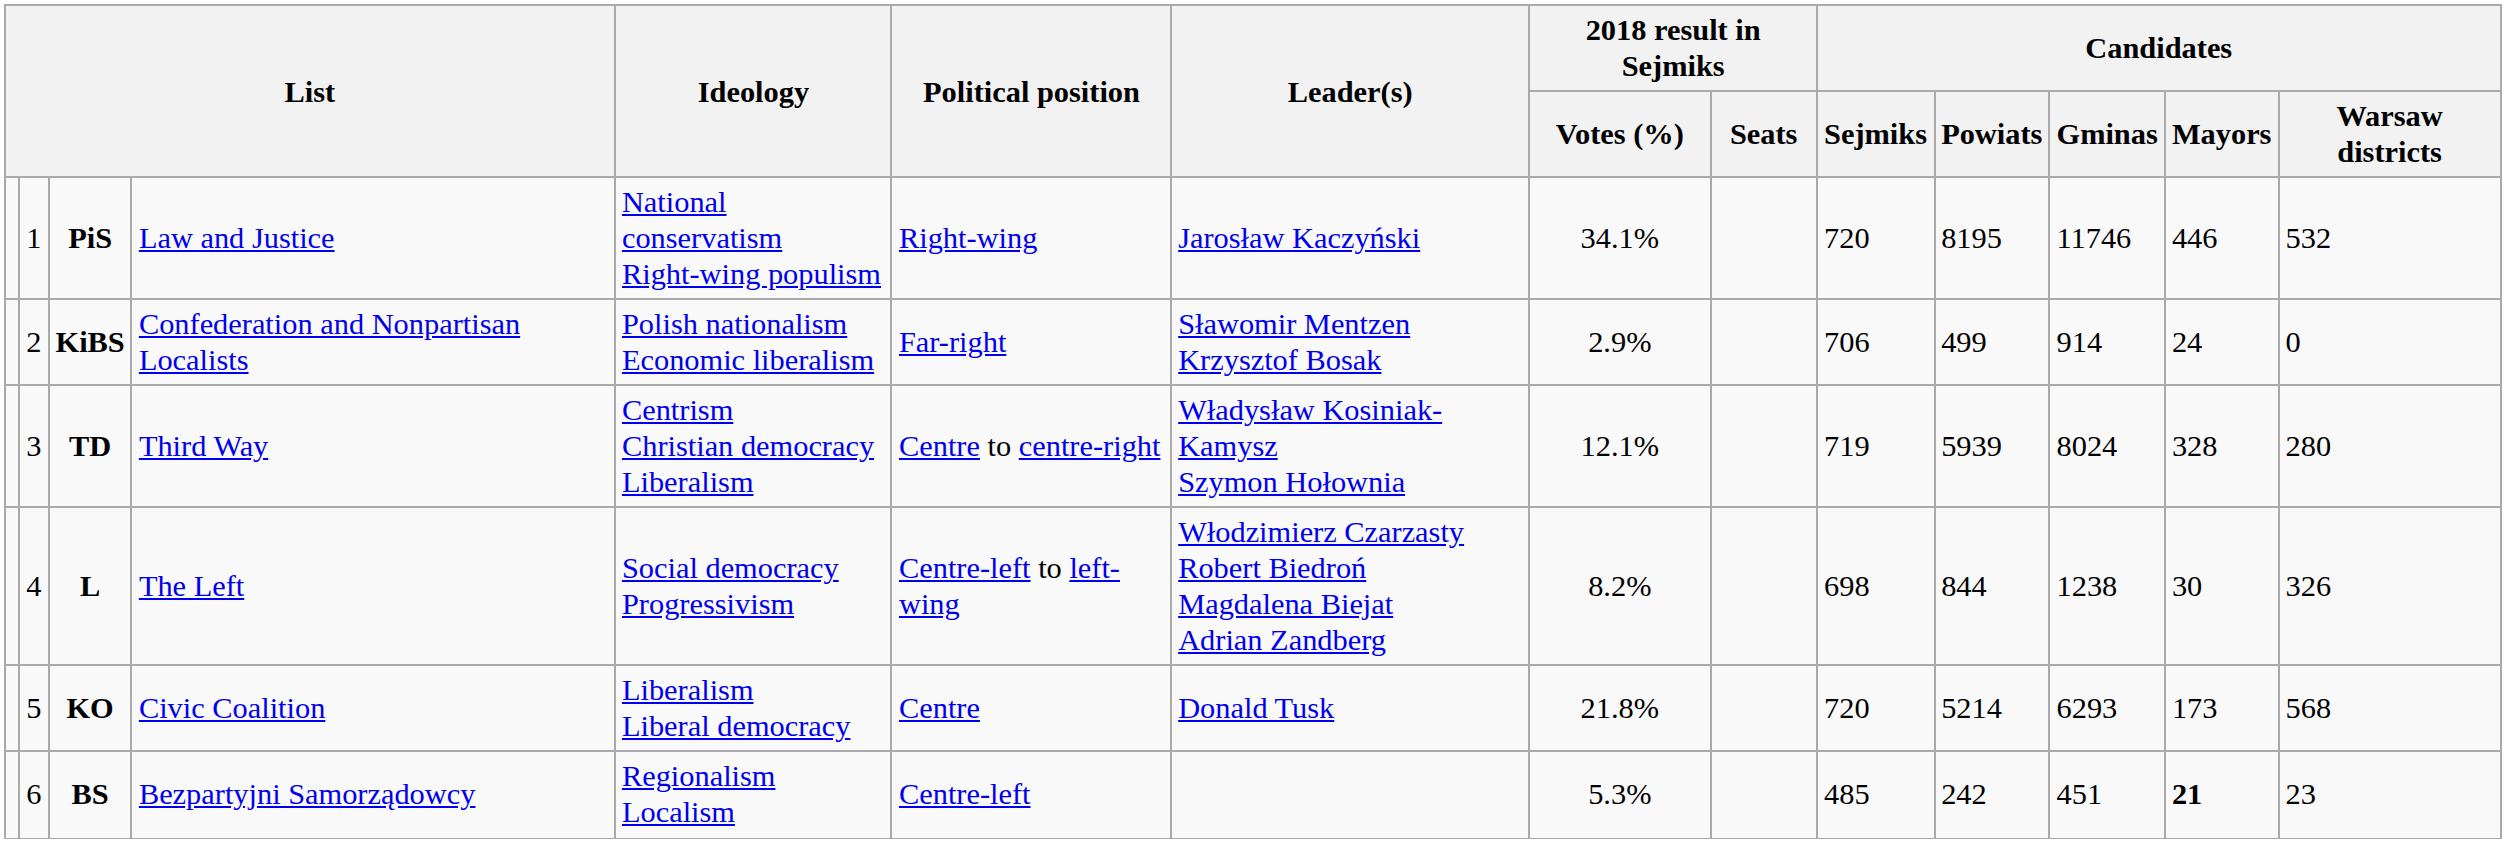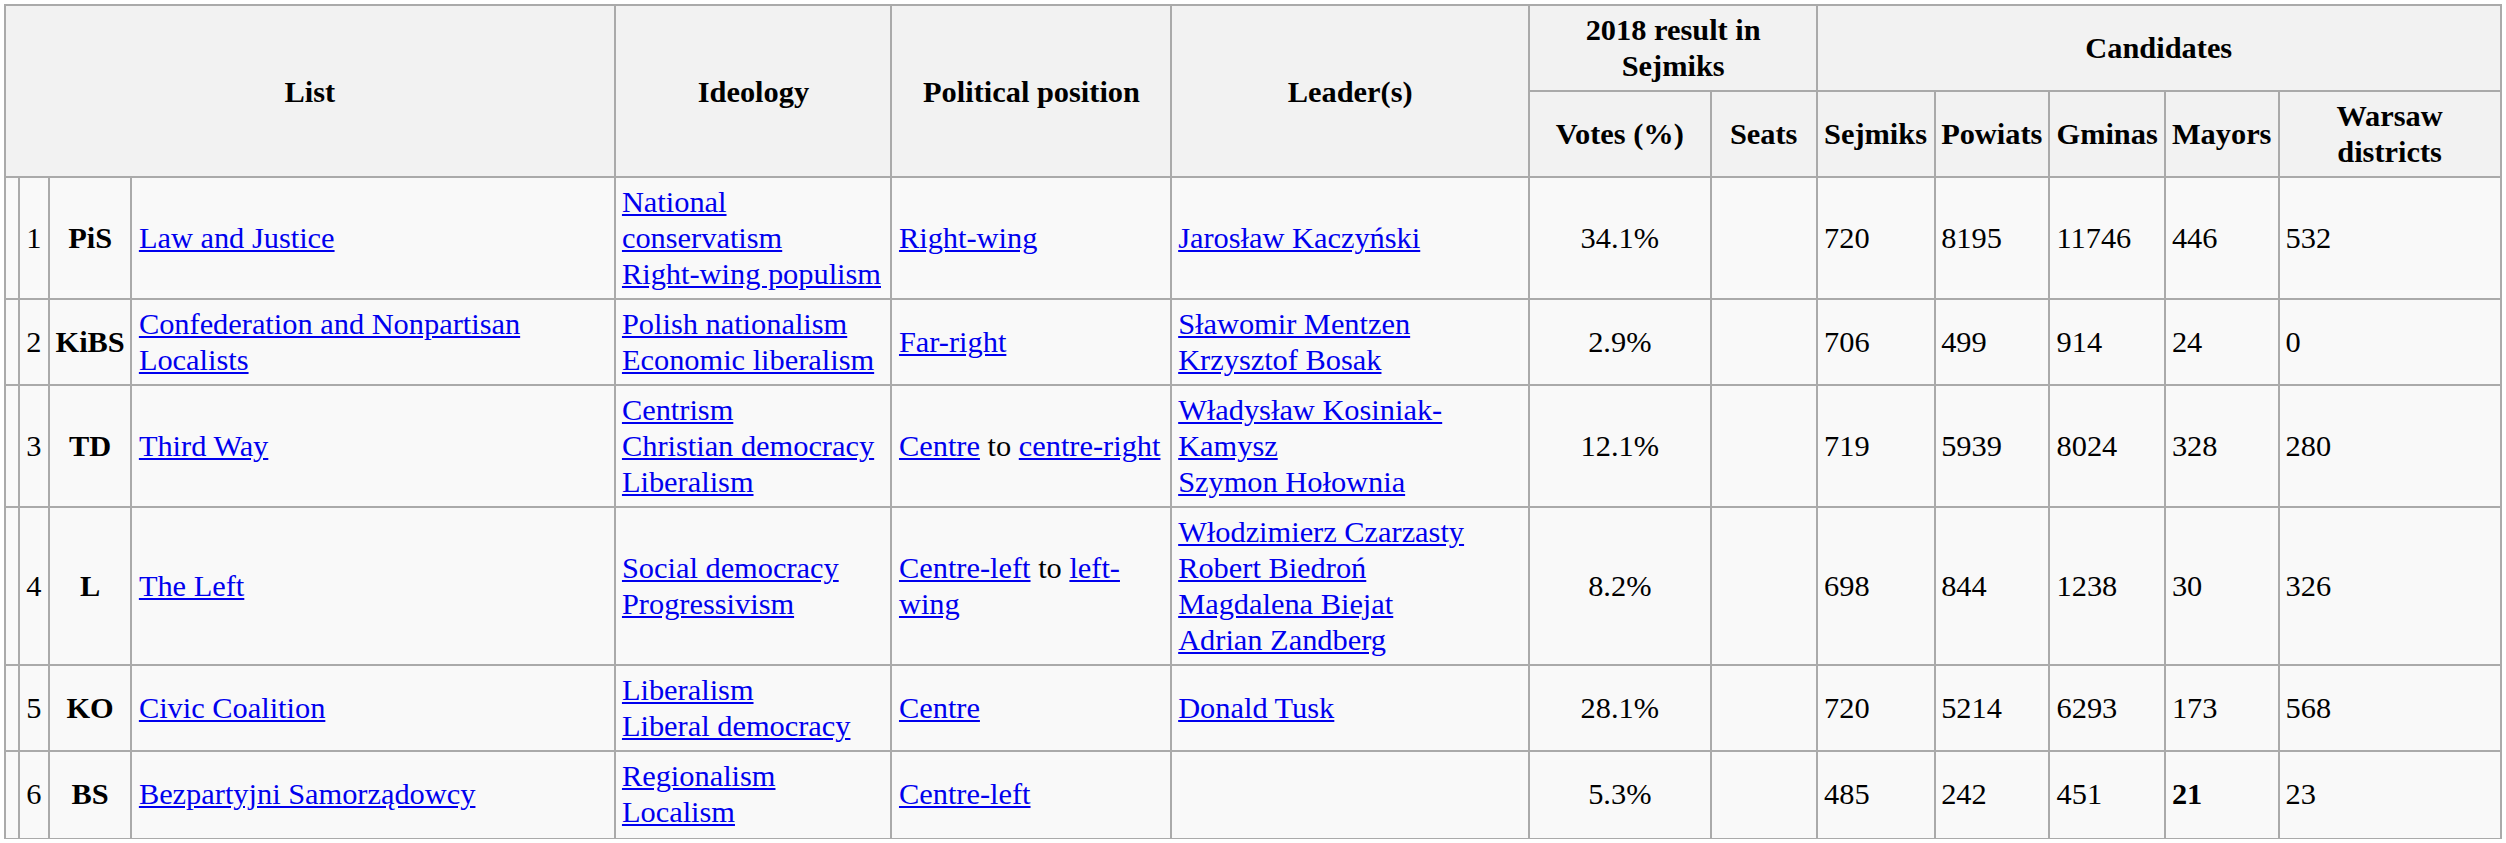(1620, 708) 21.8% -> (1620, 708) 28.1%
